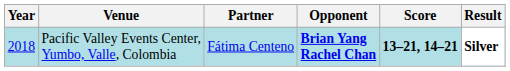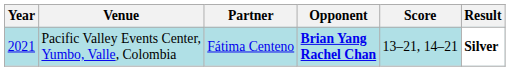(21, 46) 2018 -> (21, 46) 2021
(420, 46) bold -> (420, 46) normal
